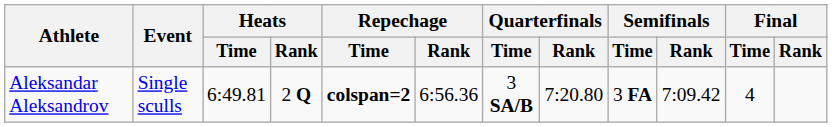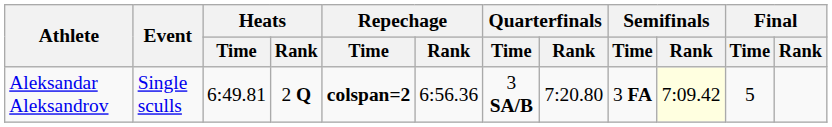(691, 94) no background -> (691, 94) lightyellow background
(750, 94) 4 -> (750, 94) 5
